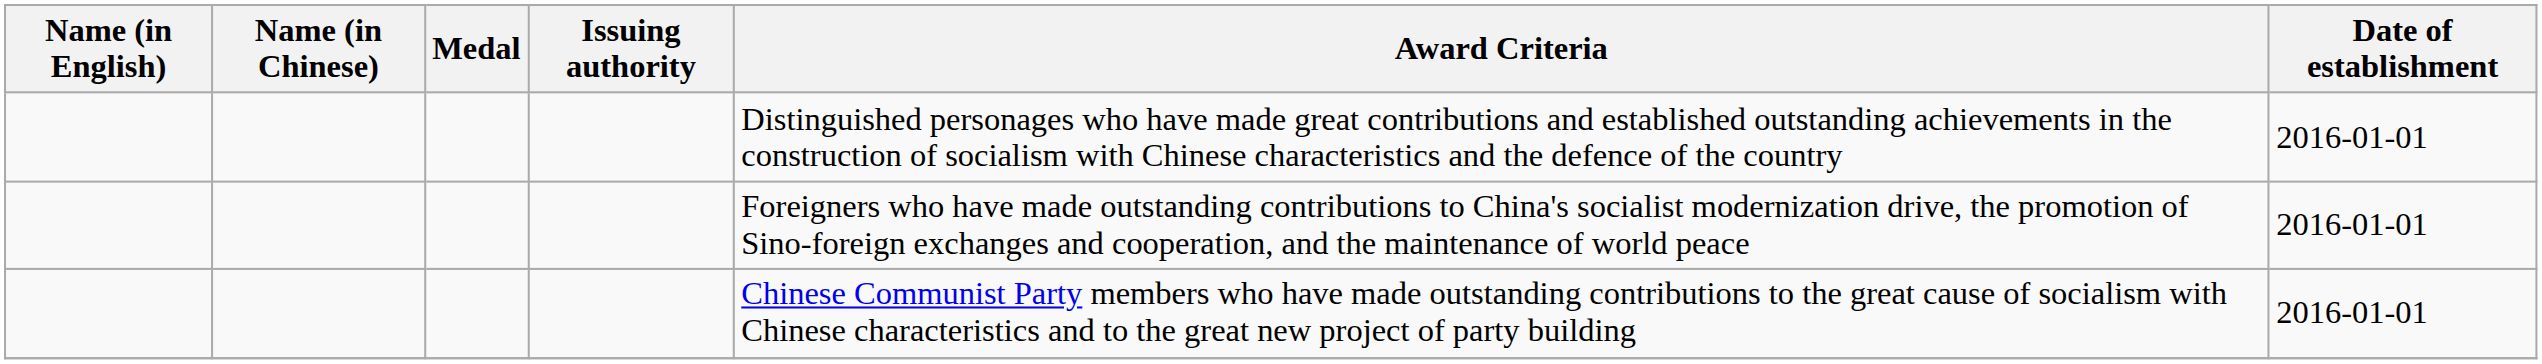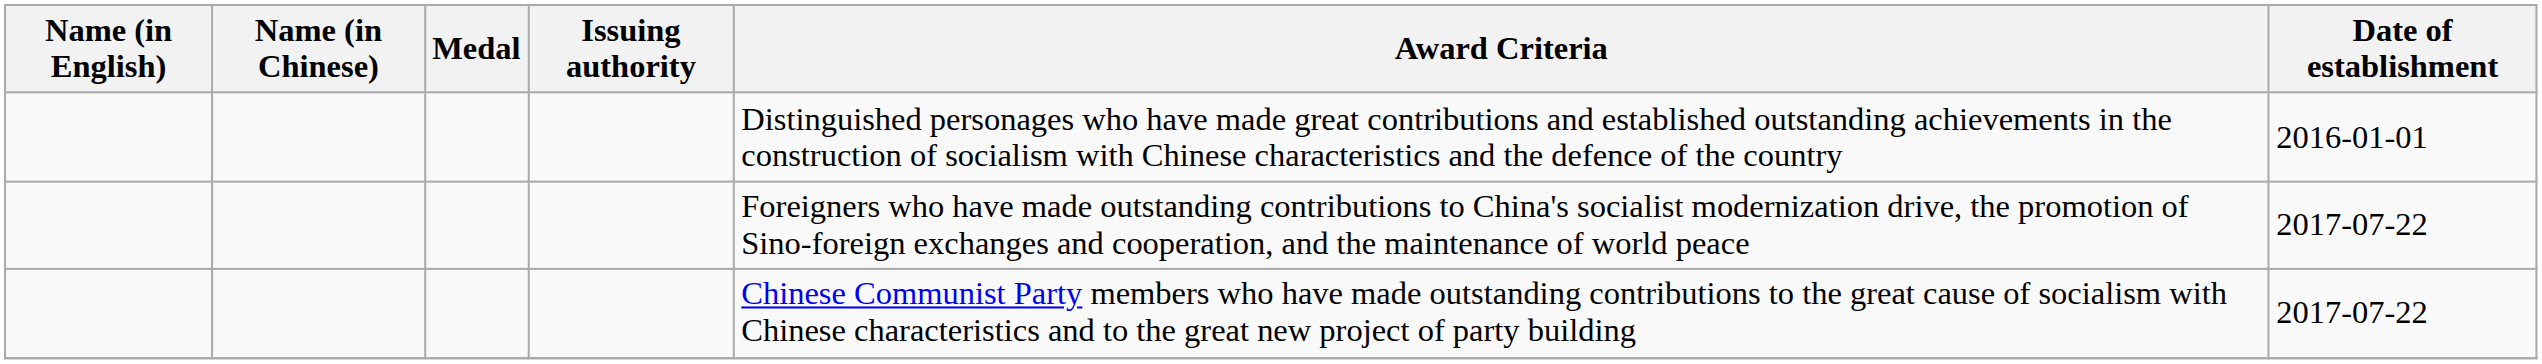(2352, 224) 2016-01-01 -> (2352, 224) 2017-07-22
(2352, 312) 2016-01-01 -> (2352, 312) 2017-07-22
